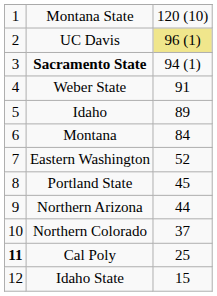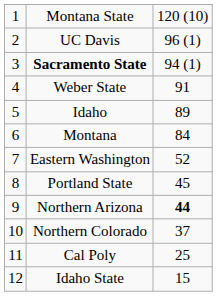(183, 40) khaki background -> (183, 40) no background
(183, 207) normal -> (183, 207) bold
(15, 254) bold -> (15, 254) normal
